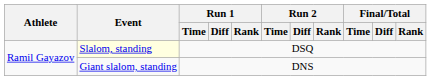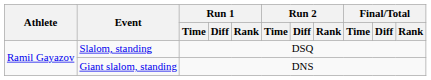(116, 49) lightyellow background -> (116, 49) no background
